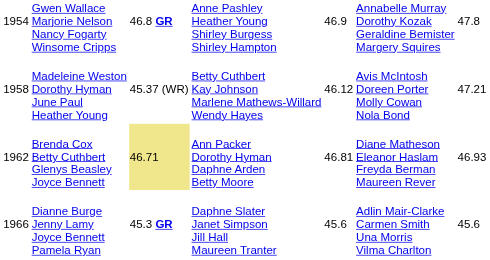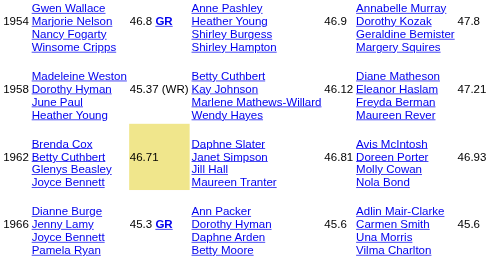(392, 95) Avis McIntosh Doreen Porter Molly Cowan Nola Bond -> (398, 95) Diane Matheson Eleanor Haslam Freyda Berman Maureen Rever
(232, 163) Ann Packer Dorothy Hyman Daphne Arden Betty Moore -> (234, 163) Daphne Slater Janet Simpson Jill Hall Maureen Tranter
(398, 163) Diane Matheson Eleanor Haslam Freyda Berman Maureen Rever -> (392, 163) Avis McIntosh Doreen Porter Molly Cowan Nola Bond
(234, 231) Daphne Slater Janet Simpson Jill Hall Maureen Tranter -> (232, 231) Ann Packer Dorothy Hyman Daphne Arden Betty Moore
